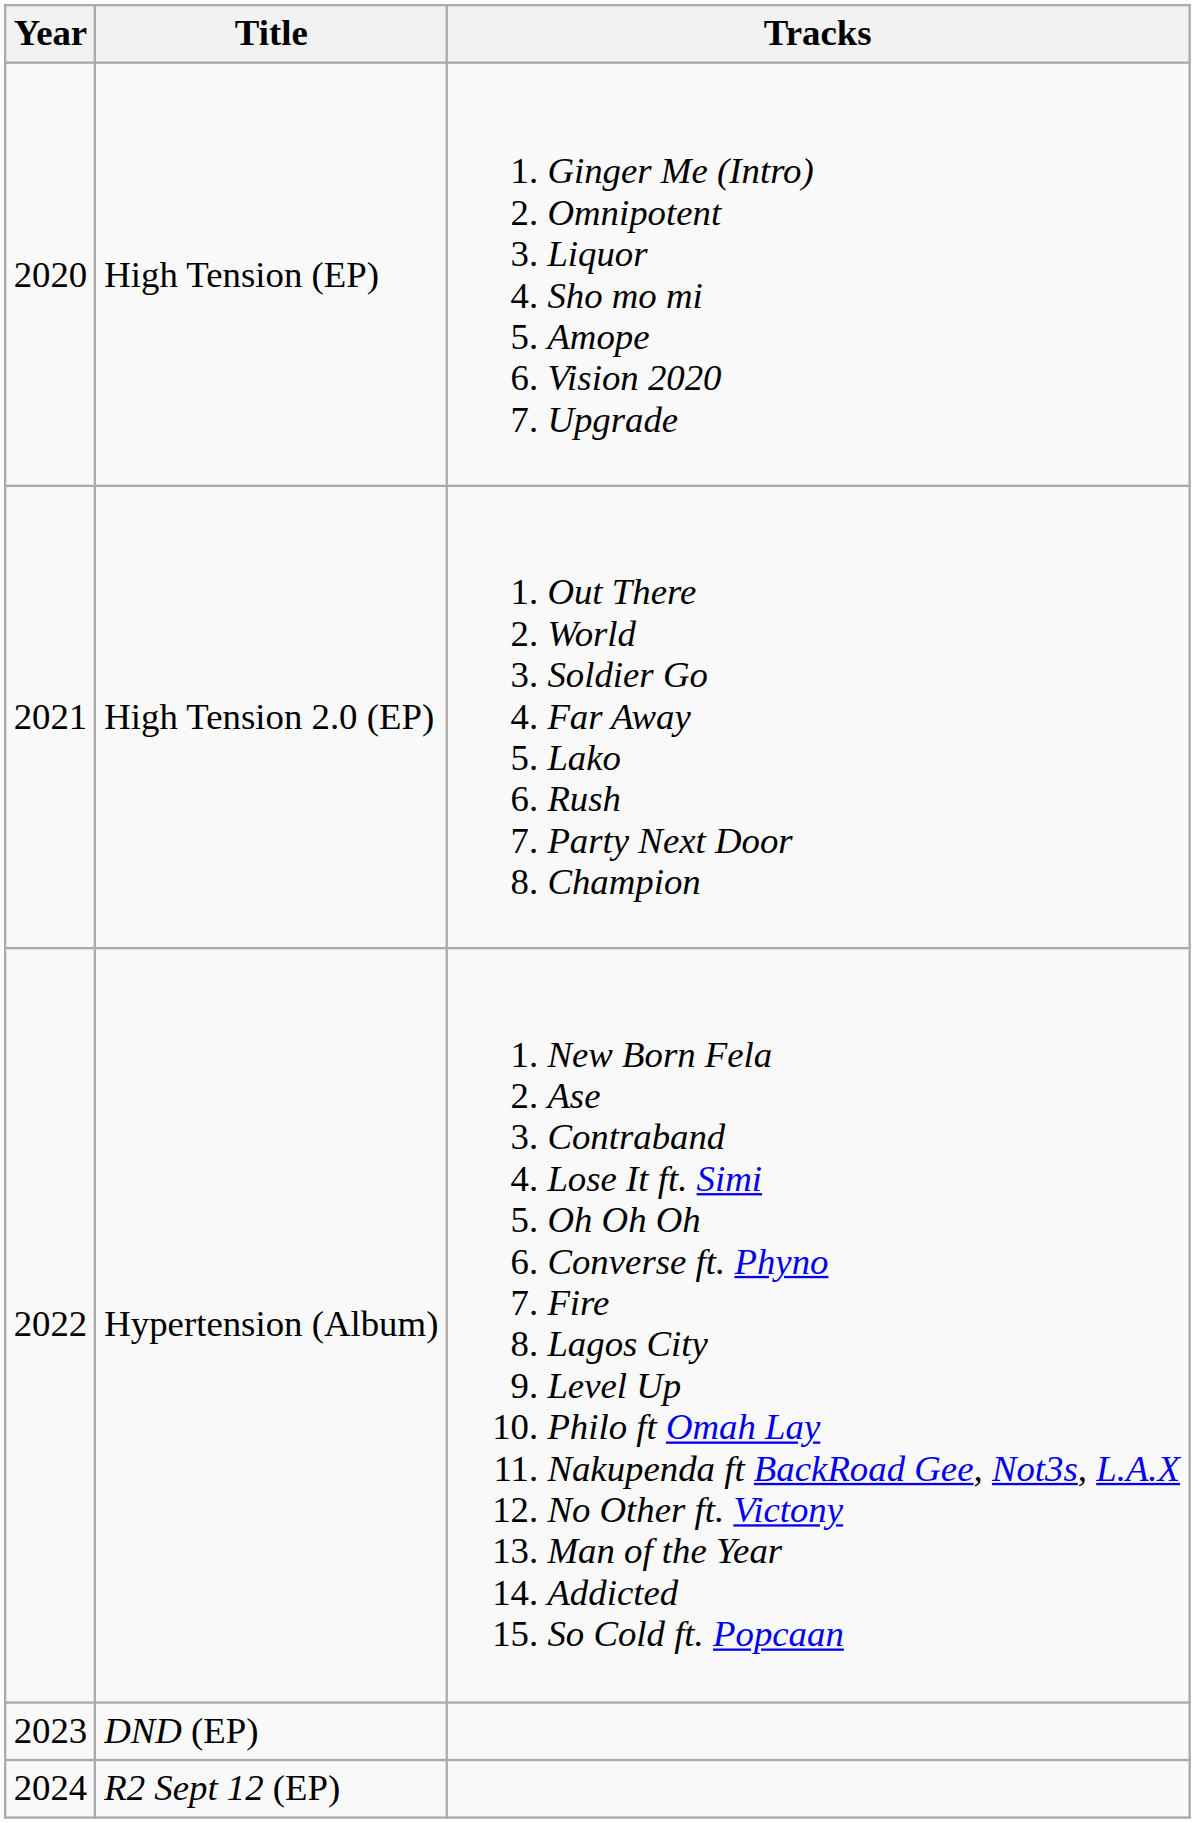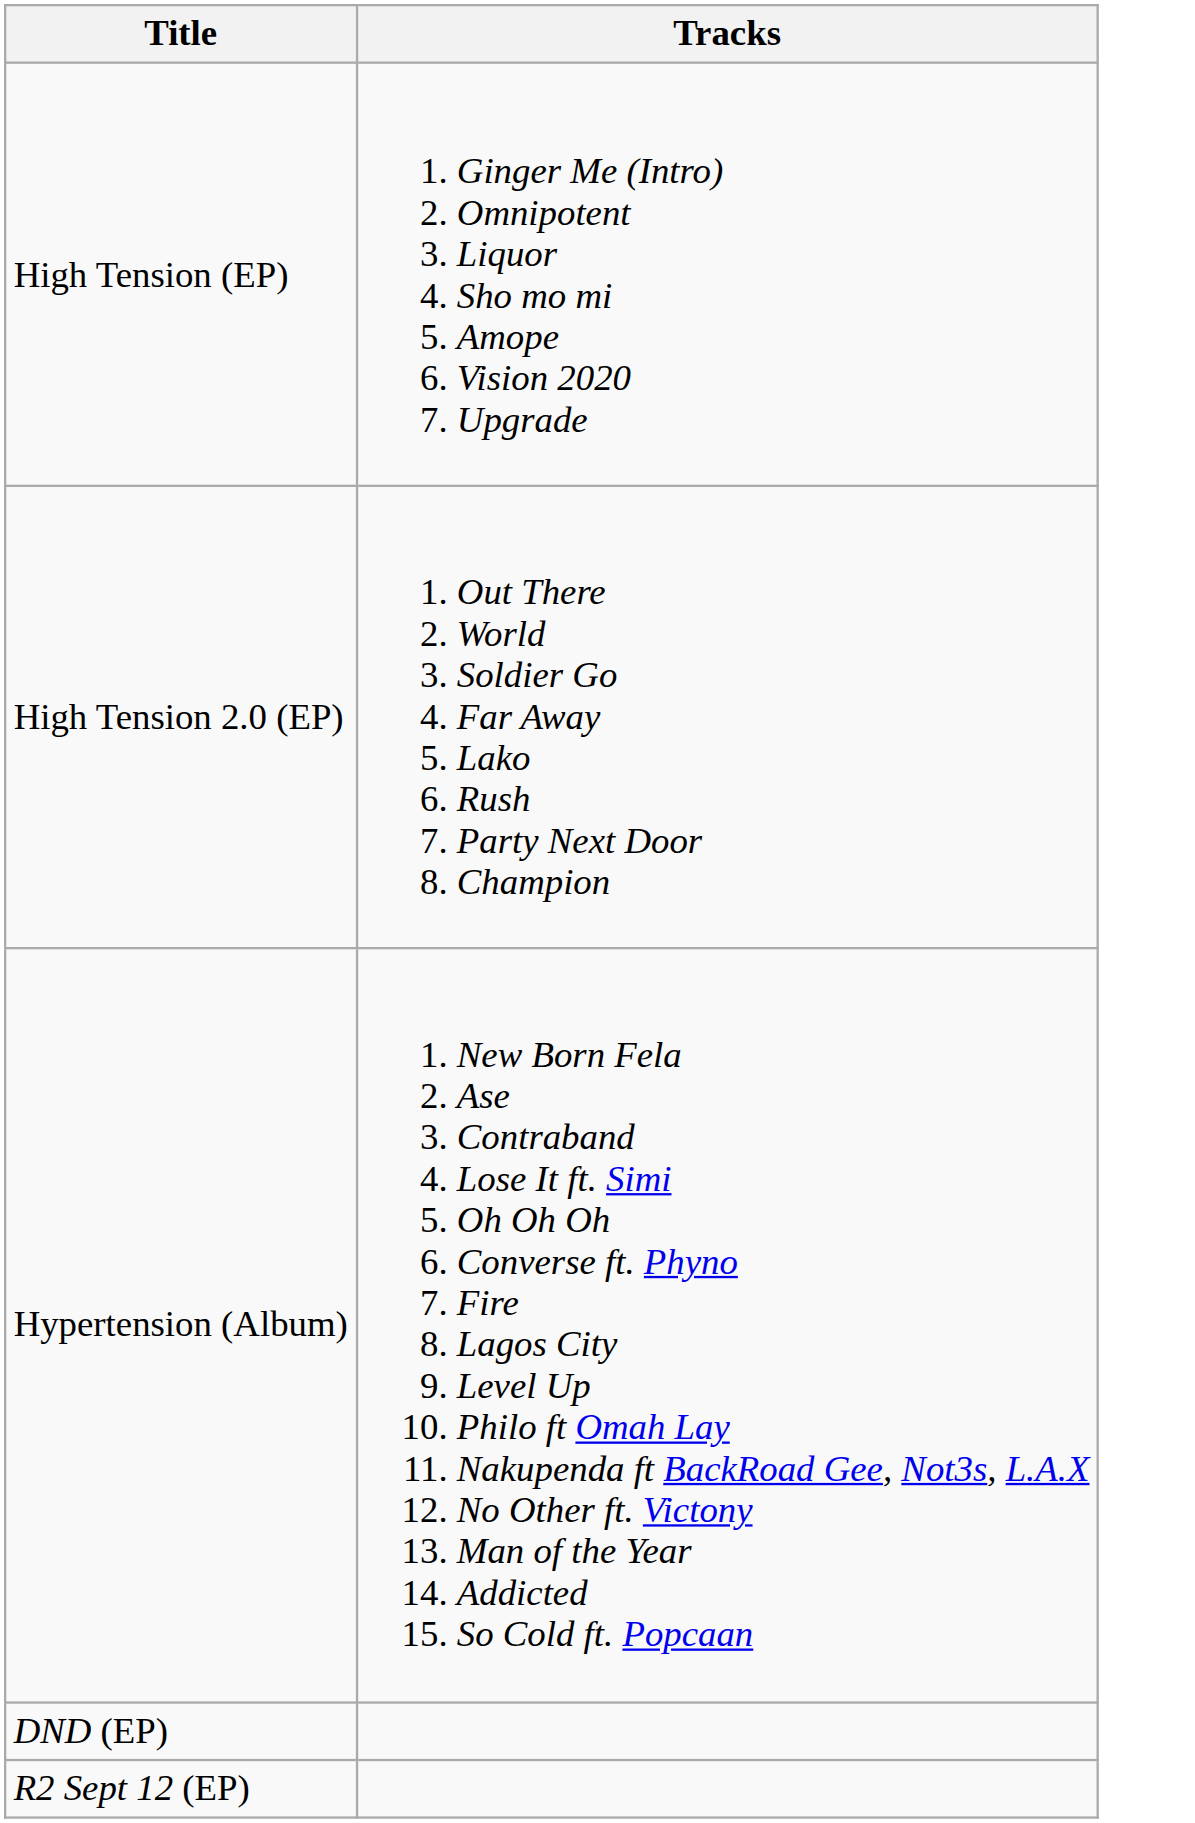- column: (50, 33)
